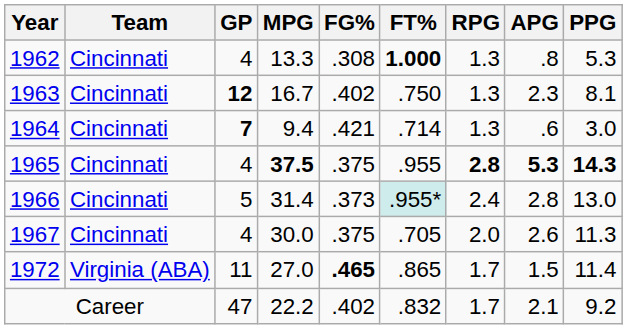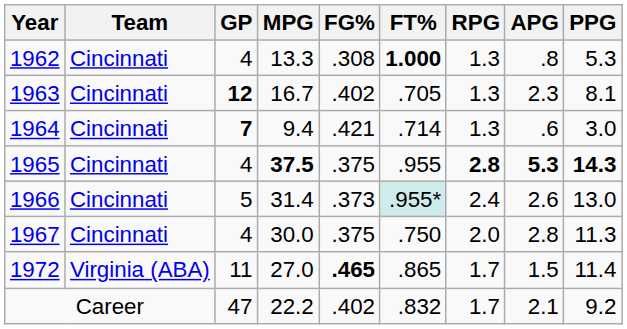(420, 93) .750 -> (420, 93) .705
(543, 199) 2.8 -> (543, 199) 2.6
(420, 235) .705 -> (420, 235) .750
(543, 235) 2.6 -> (543, 235) 2.8
